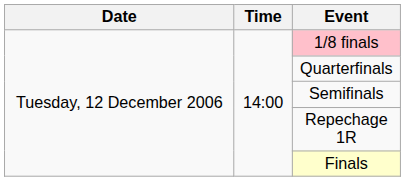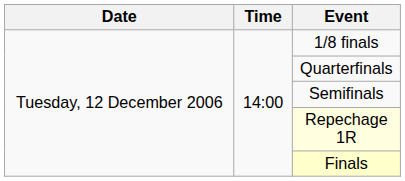(346, 42) pink background -> (346, 42) no background
(346, 128) no background -> (346, 128) lightyellow background
